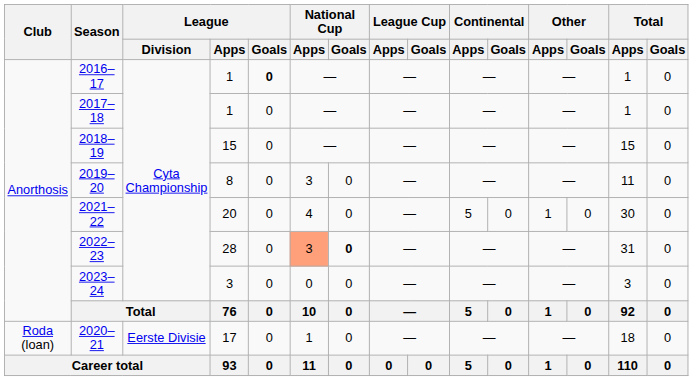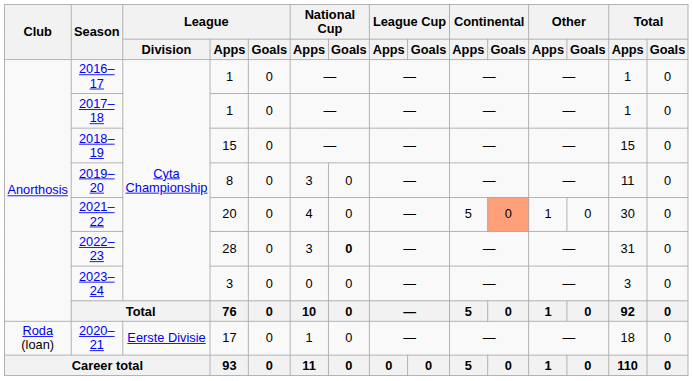(269, 77) bold -> (269, 77) normal
(508, 215) no background -> (508, 215) lightsalmon background
(309, 249) lightsalmon background -> (309, 249) no background
